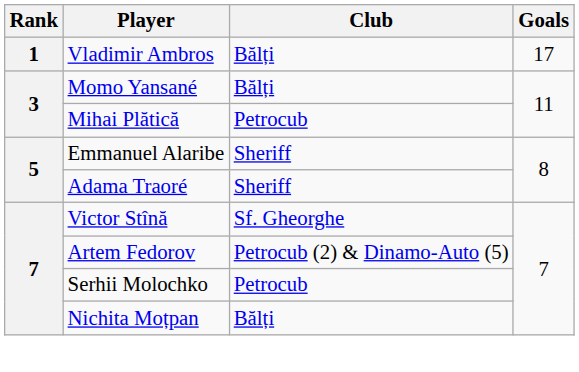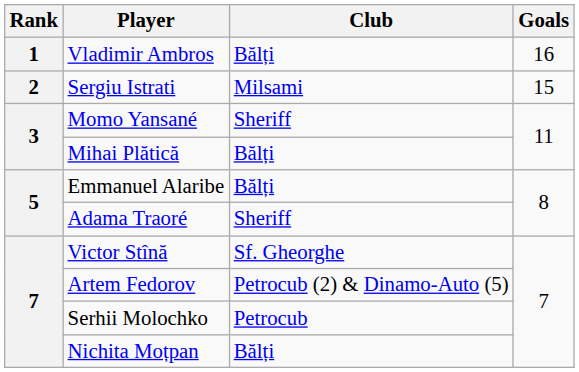(544, 53) 17 -> (544, 53) 16
+ row: (121, 86)
(254, 86) Bălți -> (262, 119) Sheriff
(271, 119) Petrocub -> (254, 152) Bălți
(262, 152) Sheriff -> (254, 185) Bălți
